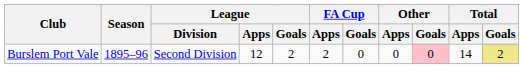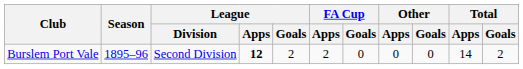(256, 53) normal -> (256, 53) bold
(431, 53) pink background -> (431, 53) no background
(500, 53) khaki background -> (500, 53) no background
